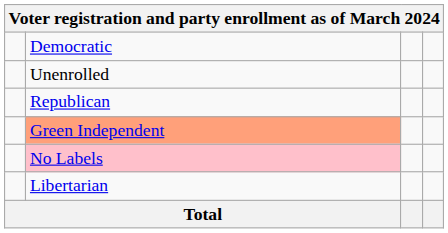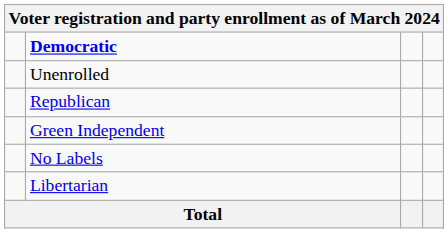(71, 46) normal -> (73, 46) bold
(97, 130) lightsalmon background -> (97, 130) no background
(66, 158) pink background -> (66, 158) no background
